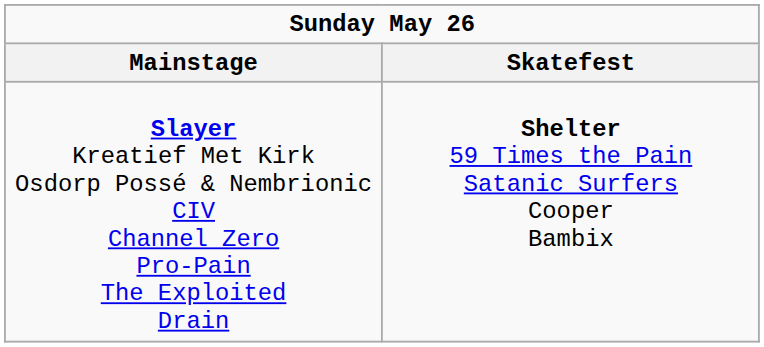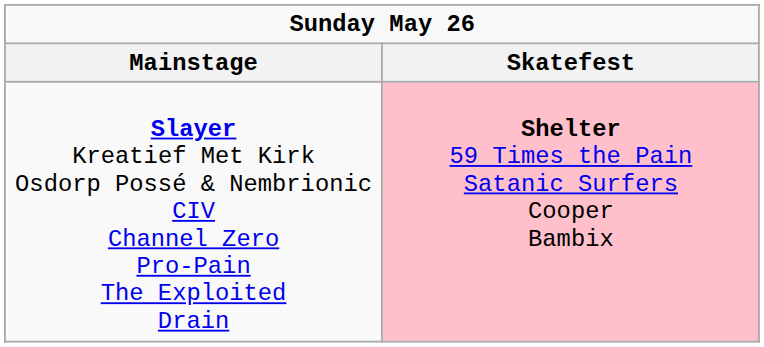(571, 184) no background -> (571, 184) pink background
